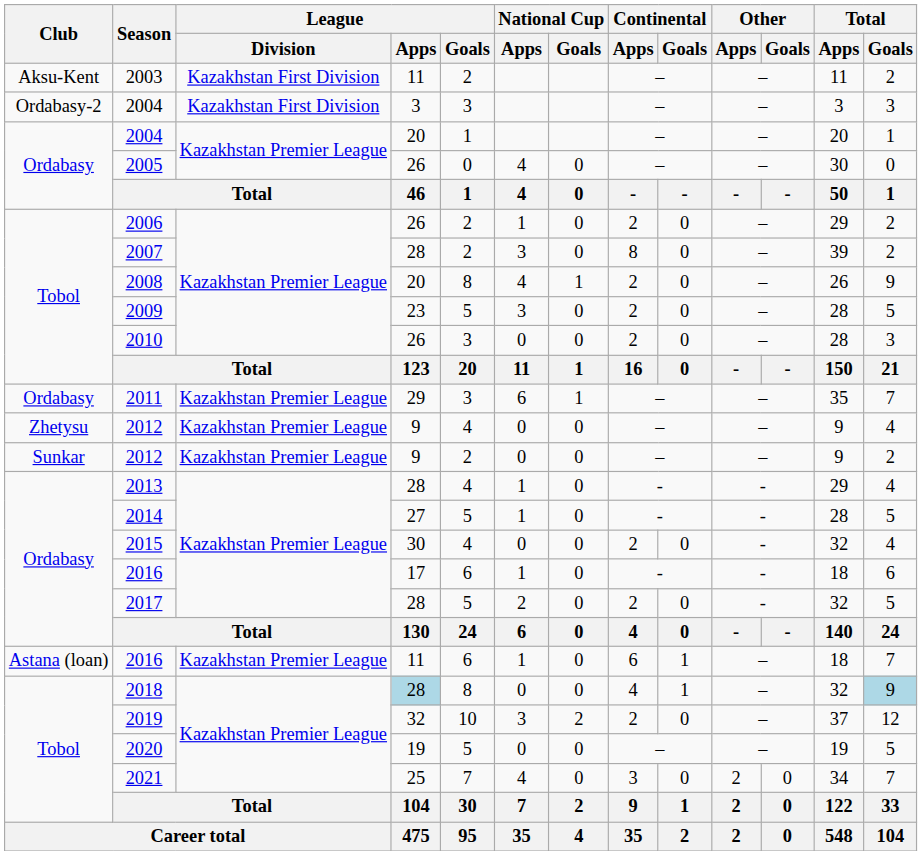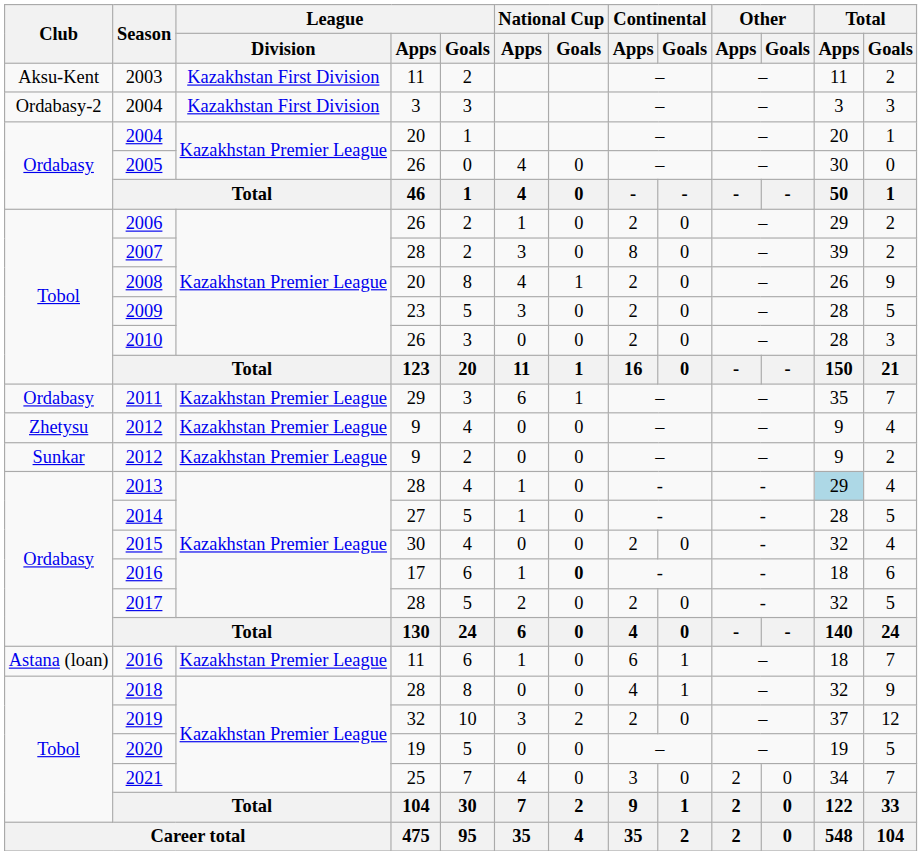(839, 485) no background -> (839, 485) lightblue background
(579, 573) normal -> (579, 573) bold
(416, 690) lightblue background -> (416, 690) no background
(890, 690) lightblue background -> (890, 690) no background
